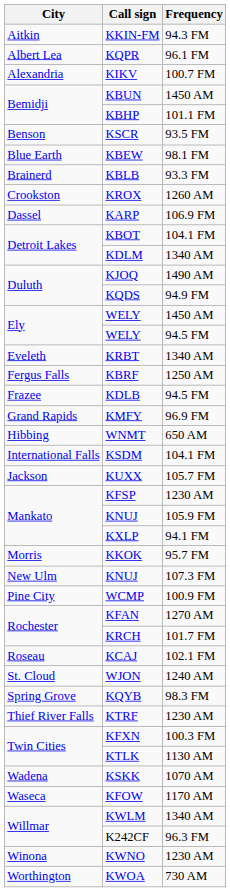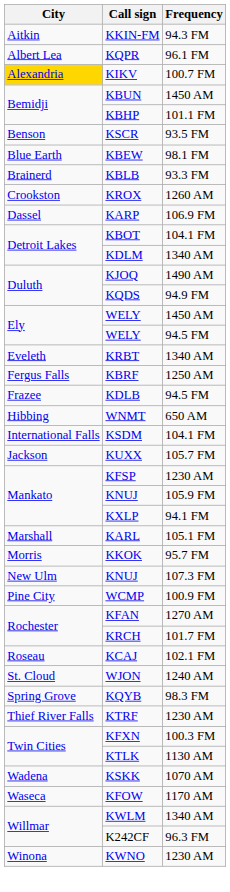(35, 74) no background -> (35, 74) gold background
- row: (124, 415)
+ row: (123, 535)
- row: (125, 876)
